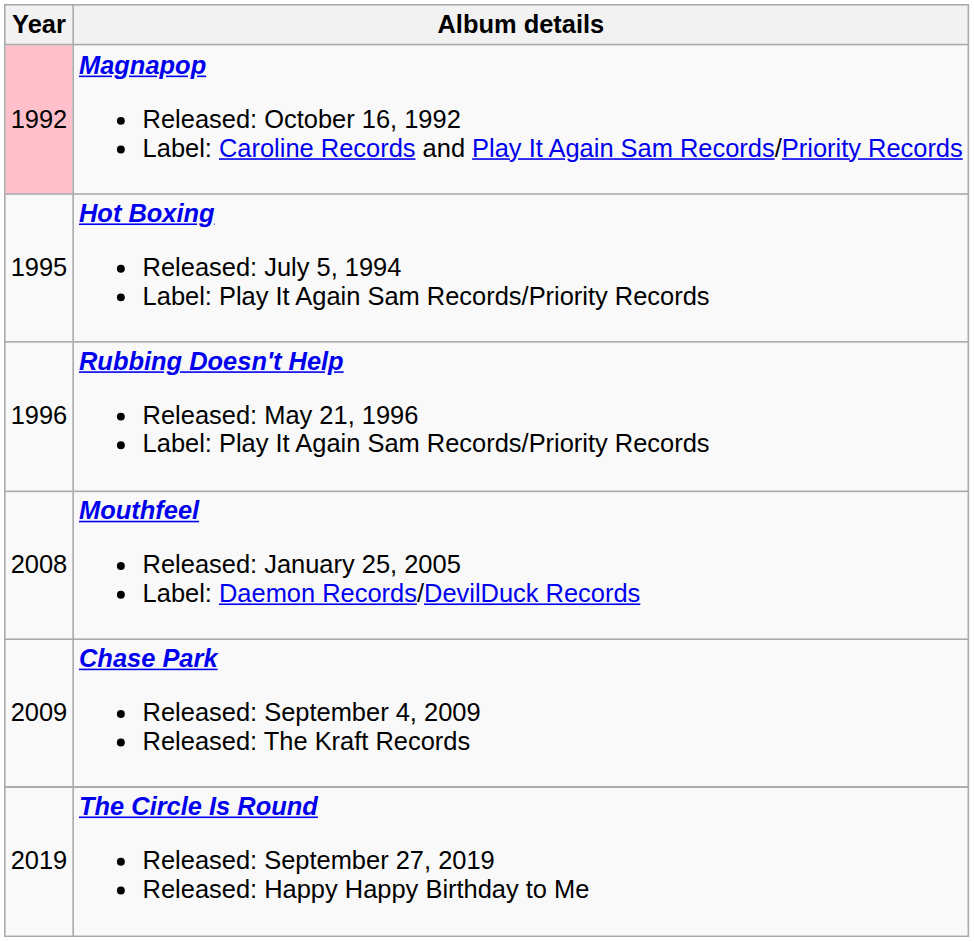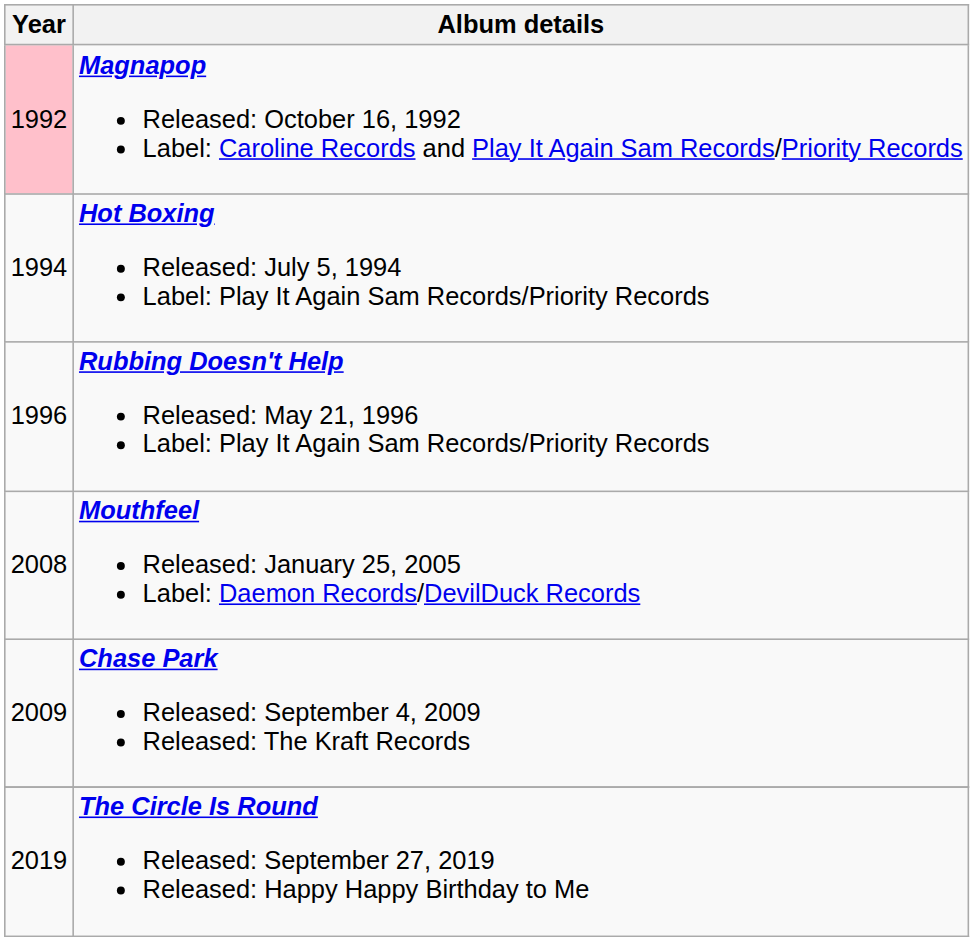(39, 267) 1995 -> (39, 267) 1994
